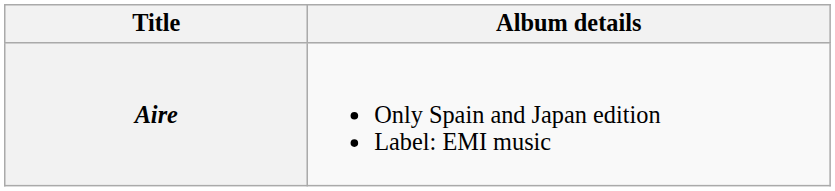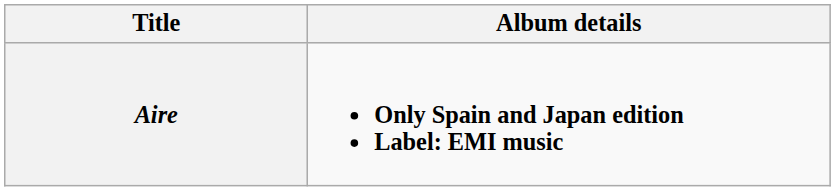(569, 128) normal -> (569, 128) bold
